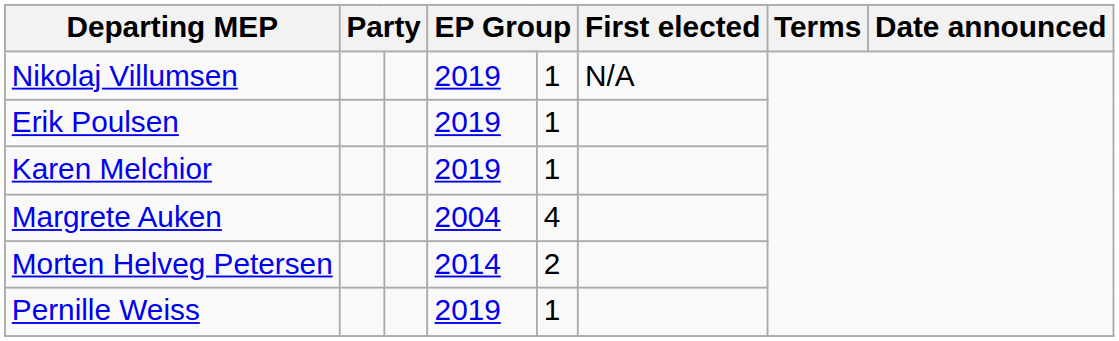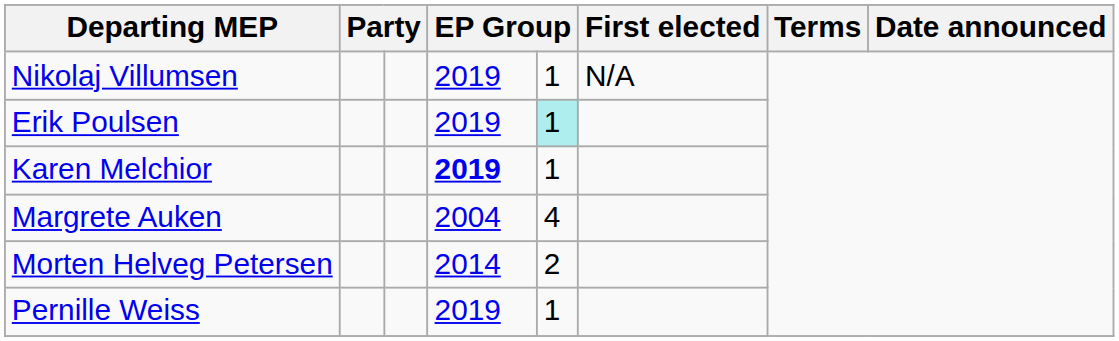(552, 122) no background -> (552, 122) paleturquoise background
(468, 169) normal -> (468, 169) bold
